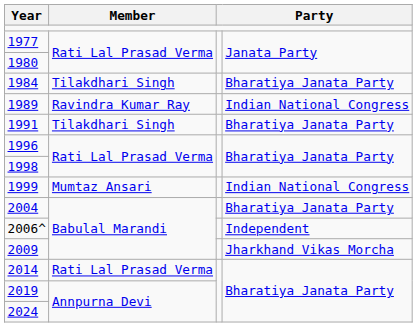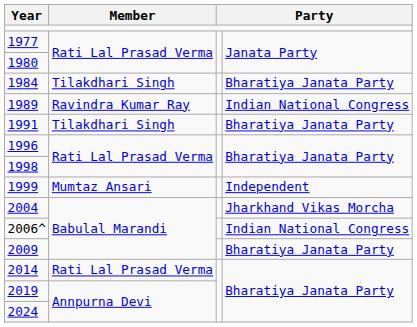(317, 187) Indian National Congress -> (267, 187) Independent
(310, 208) Bharatiya Janata Party -> (310, 208) Jharkhand Vikas Morcha
(267, 229) Independent -> (317, 229) Indian National Congress
(310, 249) Jharkhand Vikas Morcha -> (310, 249) Bharatiya Janata Party
